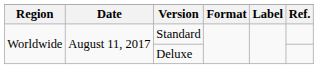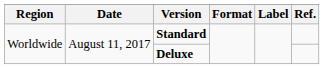(179, 34) normal -> (181, 34) bold
(174, 53) normal -> (175, 53) bold
